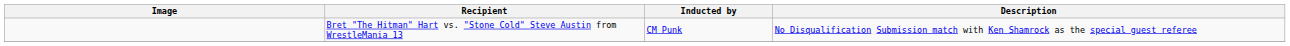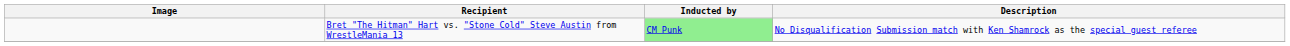(664, 30) no background -> (664, 30) lightgreen background
